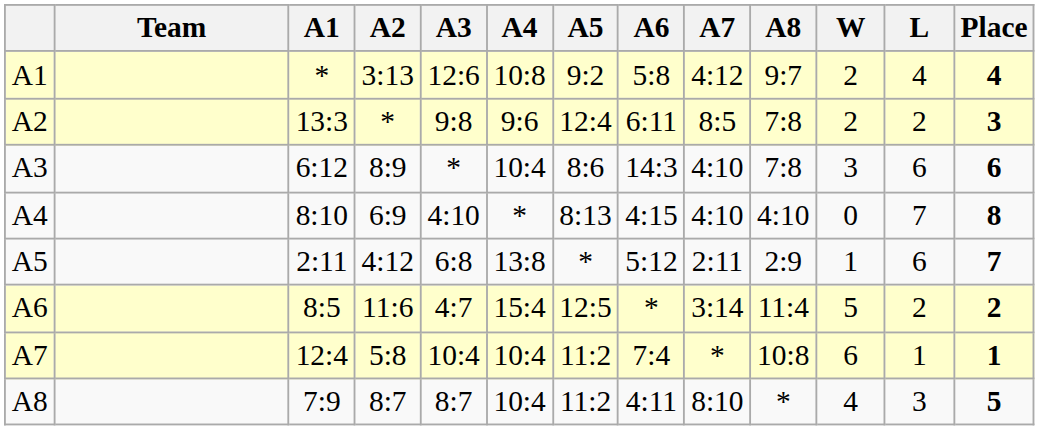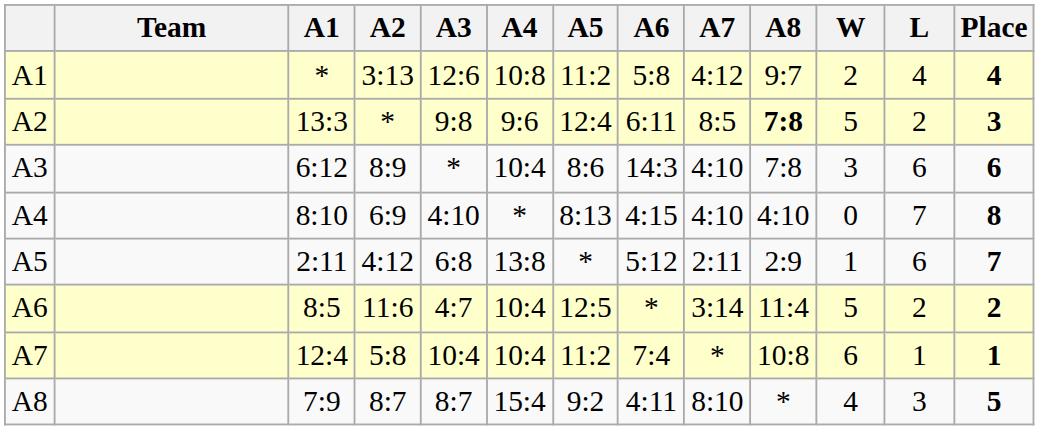(586, 74) 9:2 -> (586, 74) 11:2
(783, 121) normal -> (783, 121) bold
(851, 121) 2 -> (851, 121) 5
(520, 307) 15:4 -> (520, 307) 10:4
(520, 401) 10:4 -> (520, 401) 15:4
(586, 401) 11:2 -> (586, 401) 9:2
